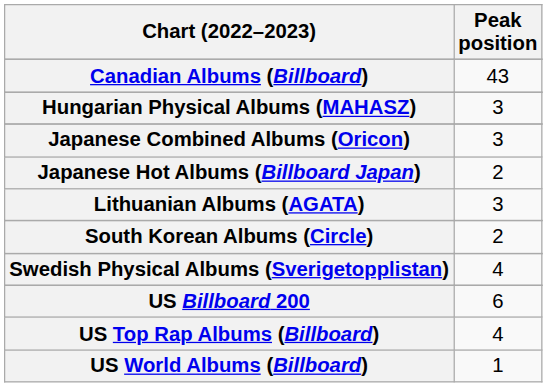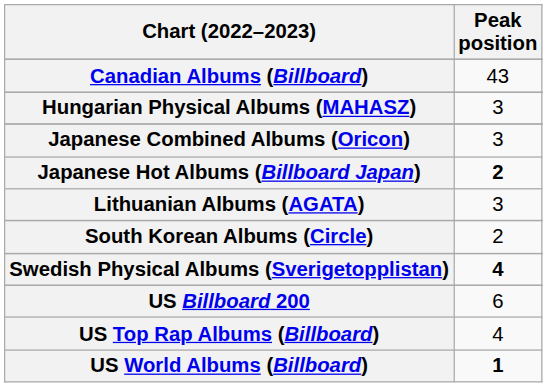(498, 172) normal -> (498, 172) bold
(498, 269) normal -> (498, 269) bold
(498, 365) normal -> (498, 365) bold
